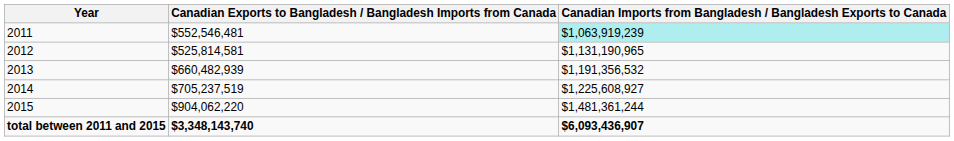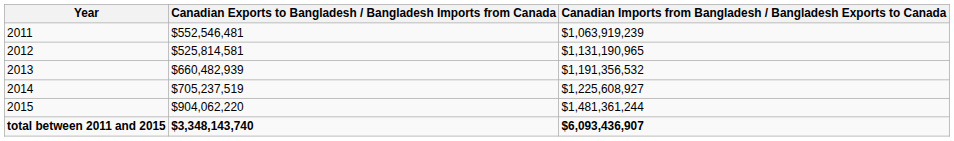(603, 32) paleturquoise background -> (603, 32) no background
